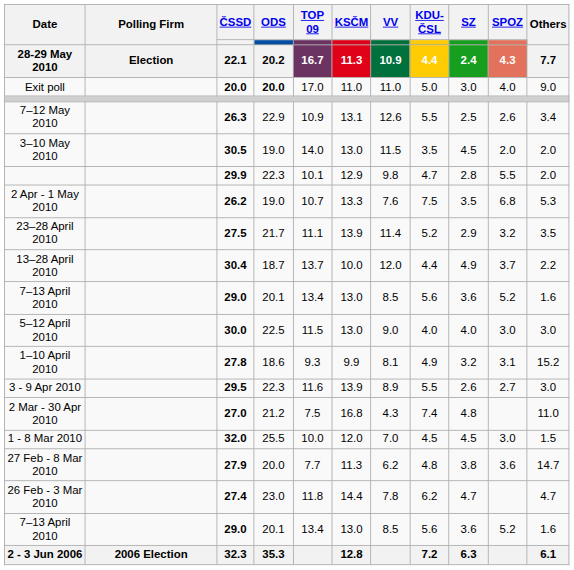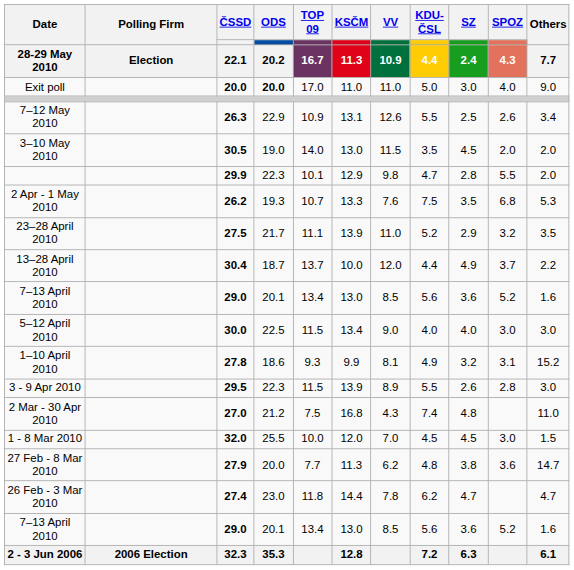(273, 200) 19.0 -> (273, 200) 19.3
(391, 233) 11.4 -> (391, 233) 11.0
(352, 330) 13.0 -> (352, 330) 13.4
(312, 387) 11.6 -> (312, 387) 11.5
(508, 387) 2.7 -> (508, 387) 2.8
